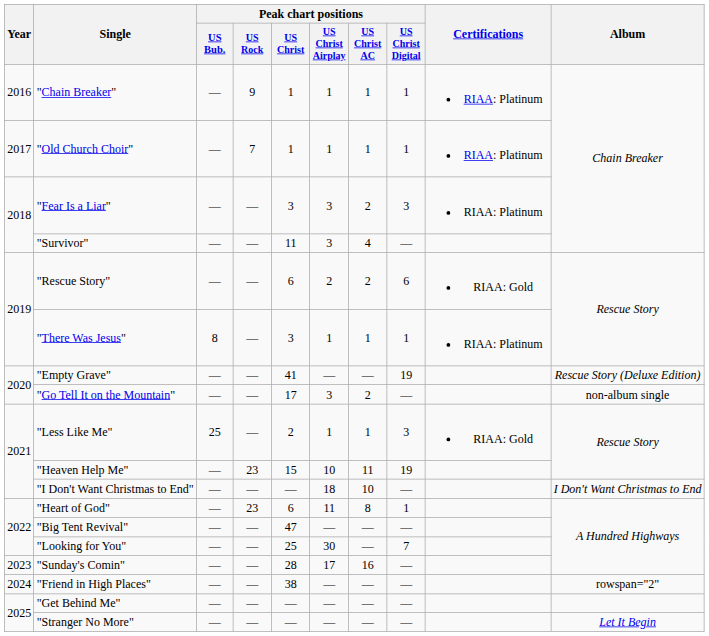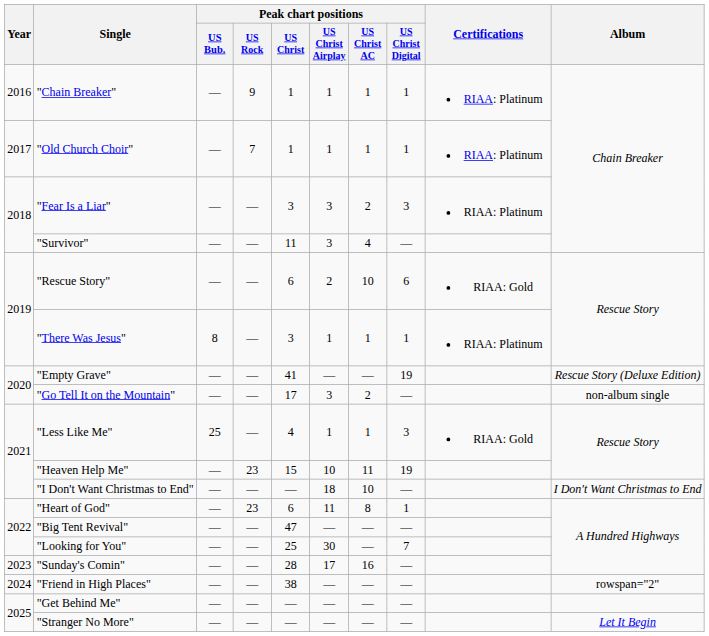(368, 281) 2 -> (368, 281) 10
(291, 432) 2 -> (291, 432) 4
